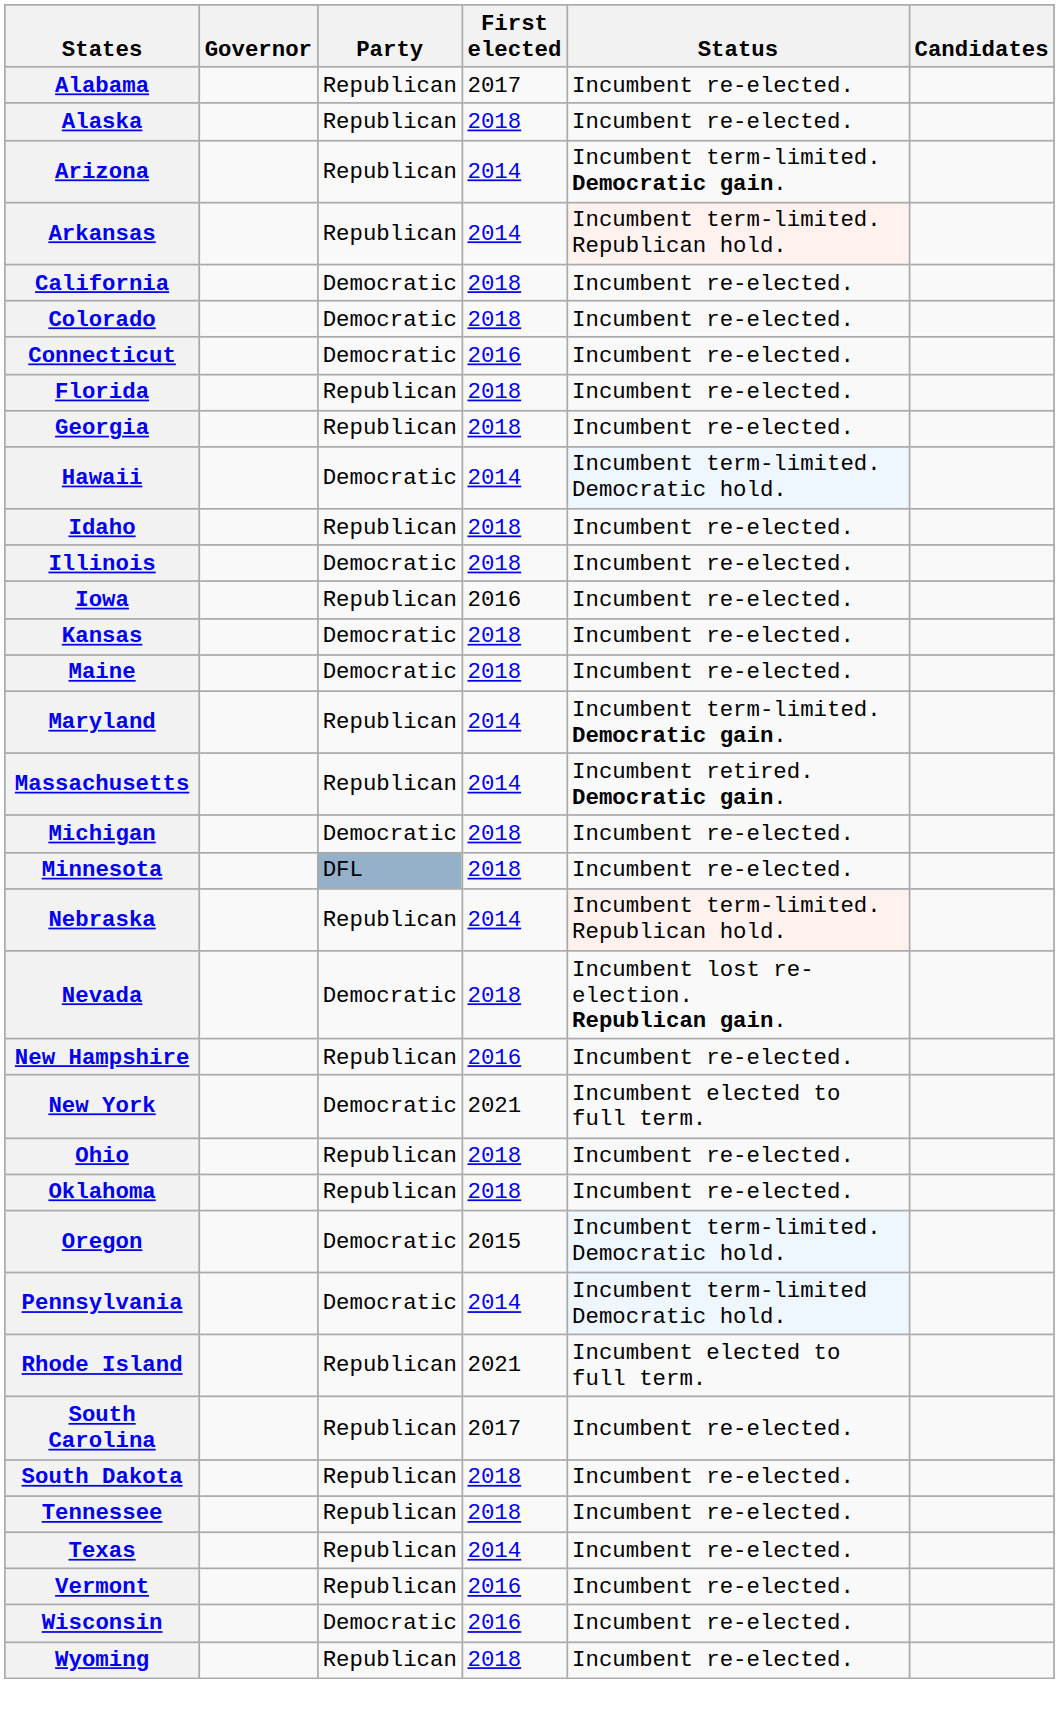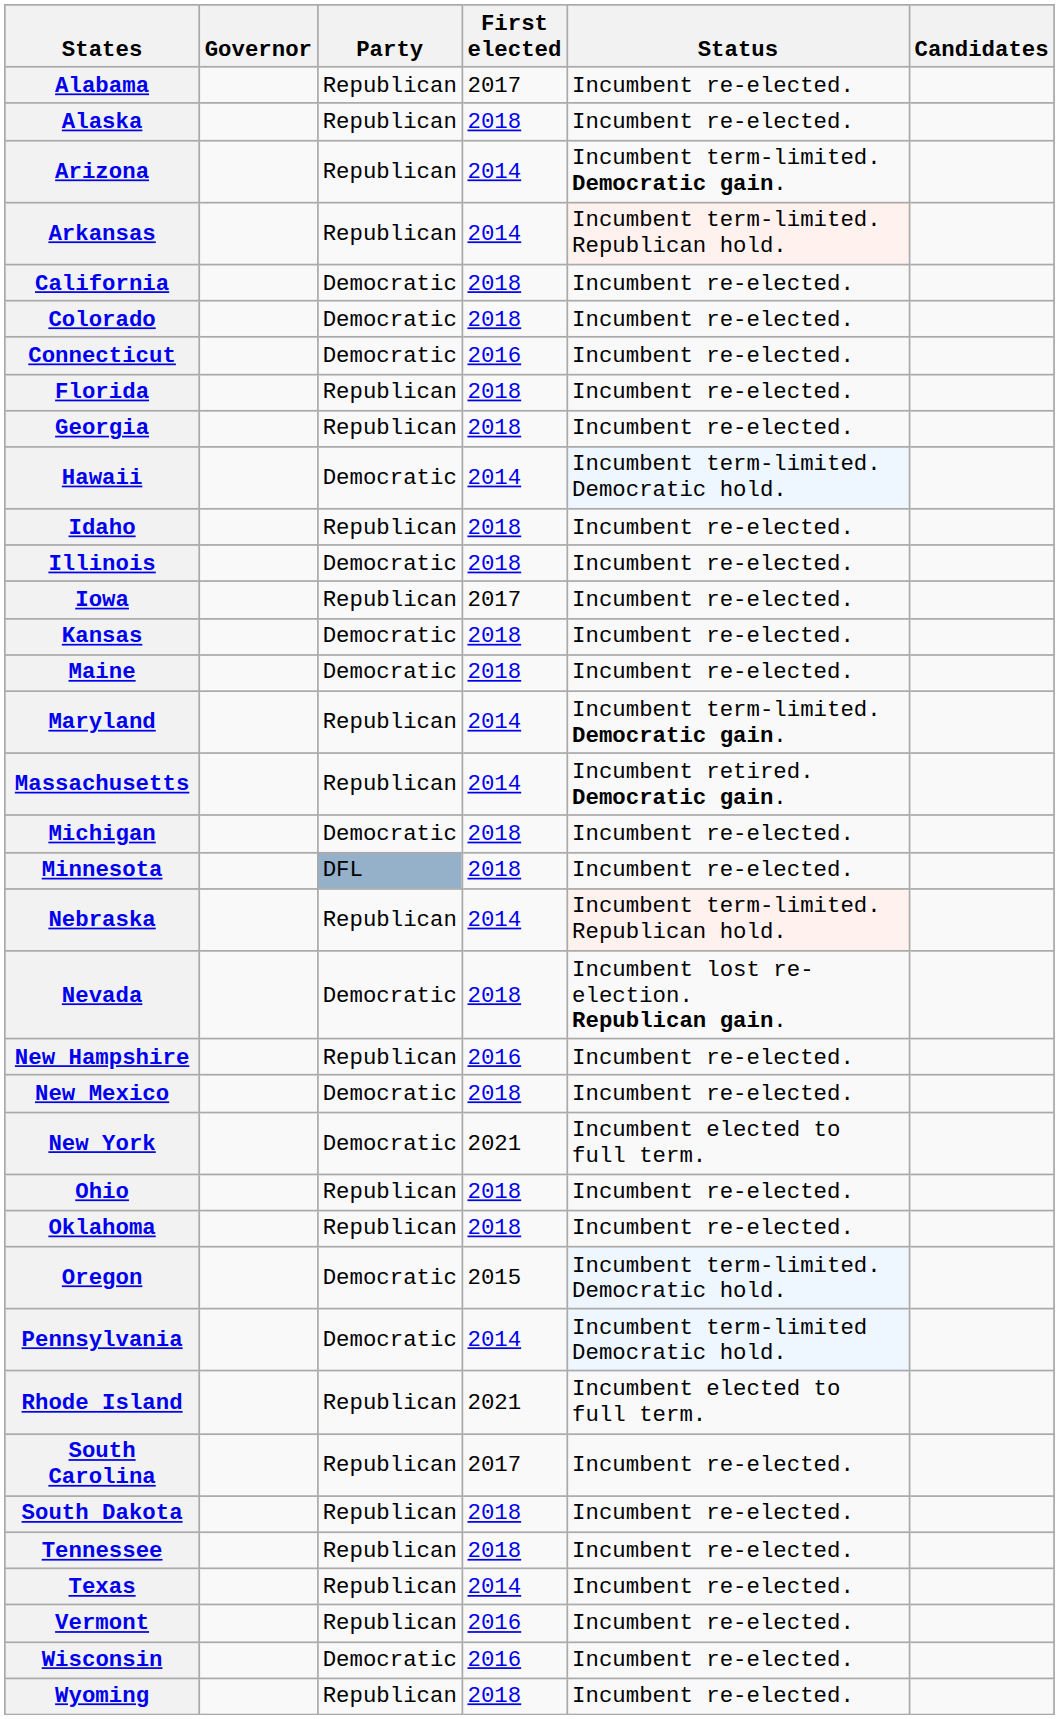(494, 600) 2016 -> (494, 600) 2017
+ row: (102, 1093)
